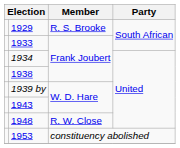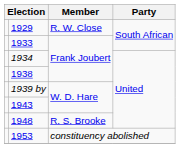(78, 27) R. S. Brooke -> (76, 27) R. W. Close
(76, 120) R. W. Close -> (78, 120) R. S. Brooke
